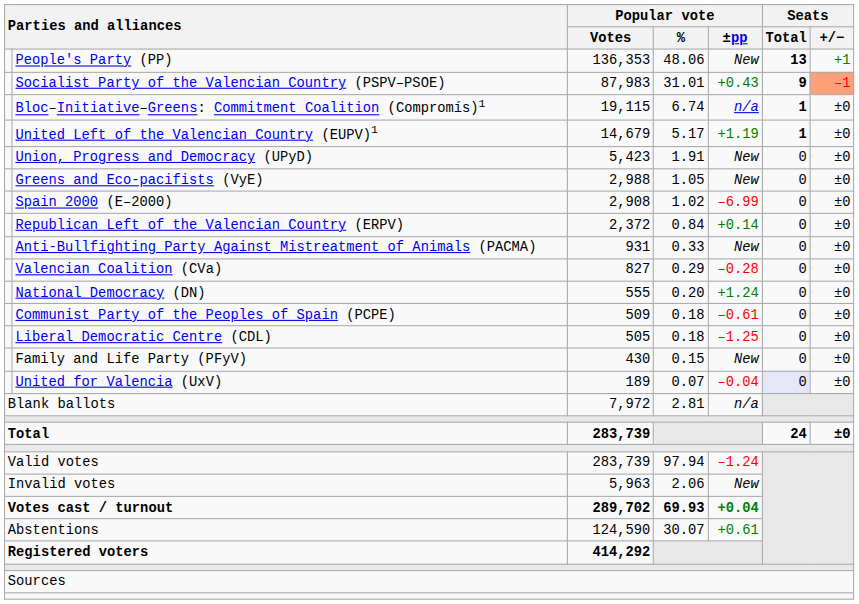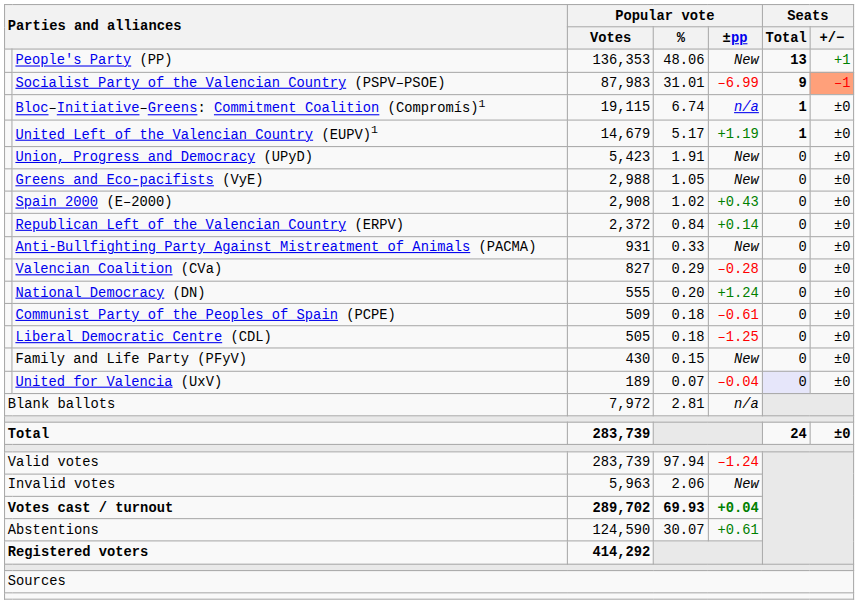(738, 83) +0.43 -> (738, 83) –6.99
(738, 202) –6.99 -> (738, 202) +0.43
